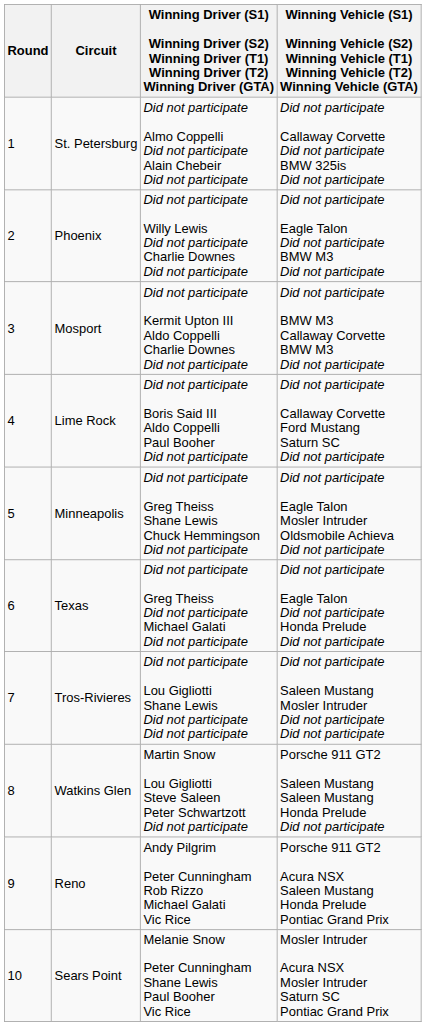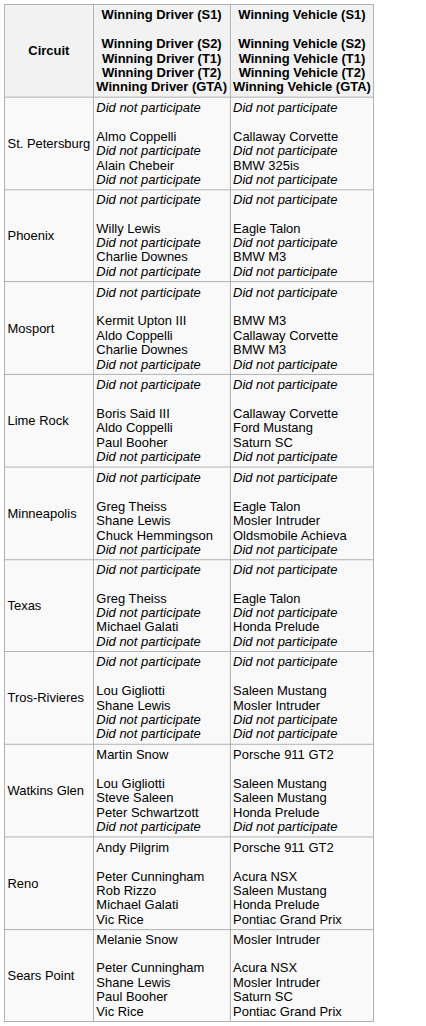- column: (28, 51)
